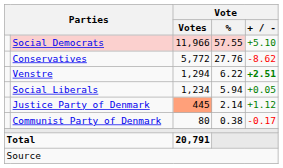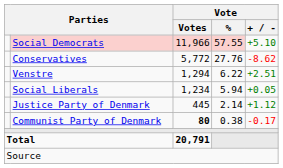(262, 74) bold -> (262, 74) normal
(201, 105) lightsalmon background -> (201, 105) no background
(204, 120) normal -> (204, 120) bold
